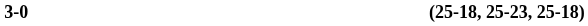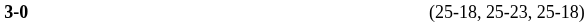(507, 11) bold -> (507, 11) normal
